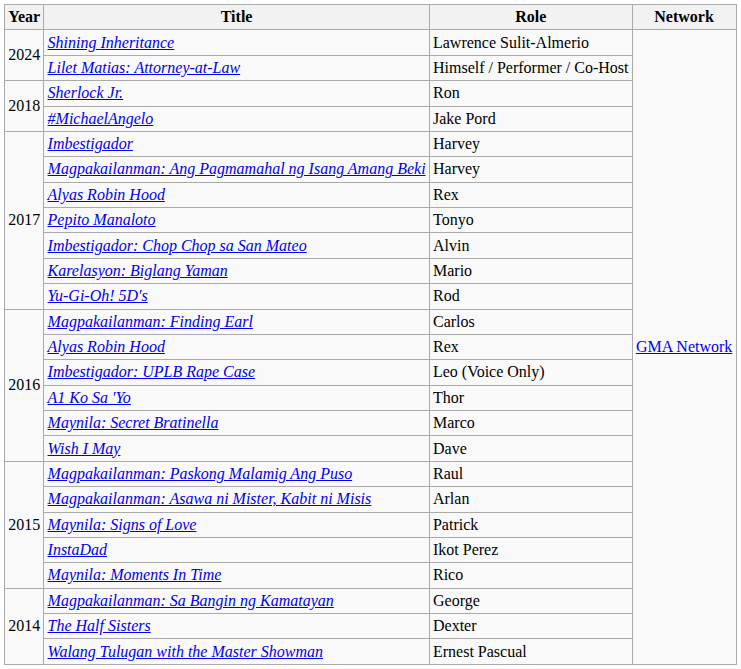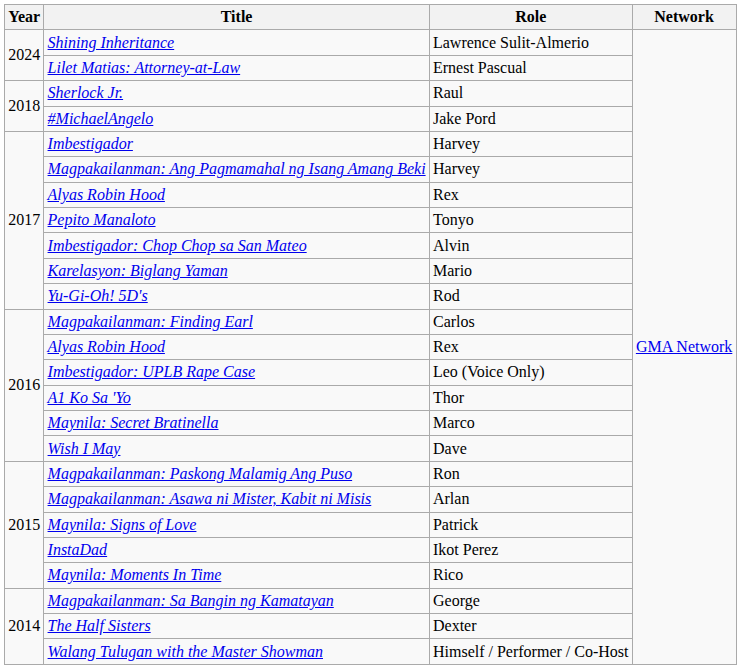(531, 67) Himself / Performer / Co-Host -> (480, 67) Ernest Pascual
(446, 93) Ron -> (448, 93) Raul
(448, 473) Raul -> (446, 473) Ron
(480, 651) Ernest Pascual -> (531, 651) Himself / Performer / Co-Host
